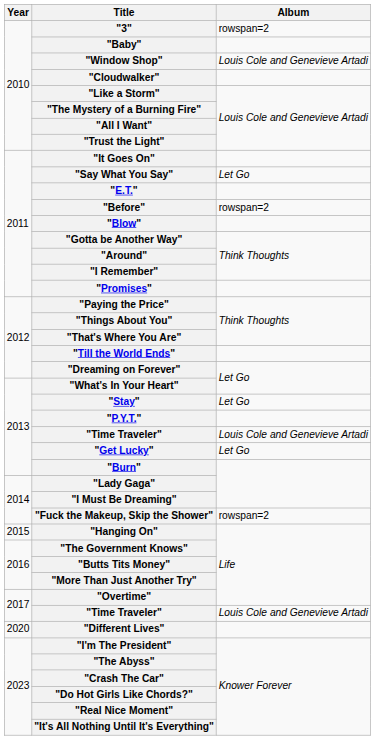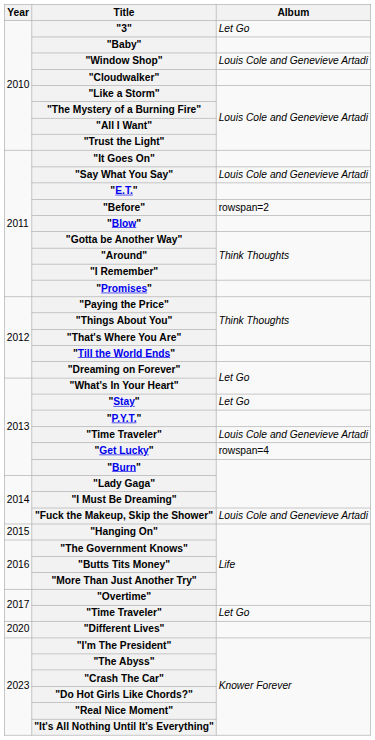(244, 28) rowspan=2 -> (234, 28) Let Go
(234, 175) Let Go -> (293, 175) Louis Cole and Genevieve Artadi
(234, 451) Let Go -> (244, 451) rowspan=4
(244, 516) rowspan=2 -> (293, 516) Louis Cole and Genevieve Artadi
(293, 613) Louis Cole and Genevieve Artadi -> (234, 613) Let Go
